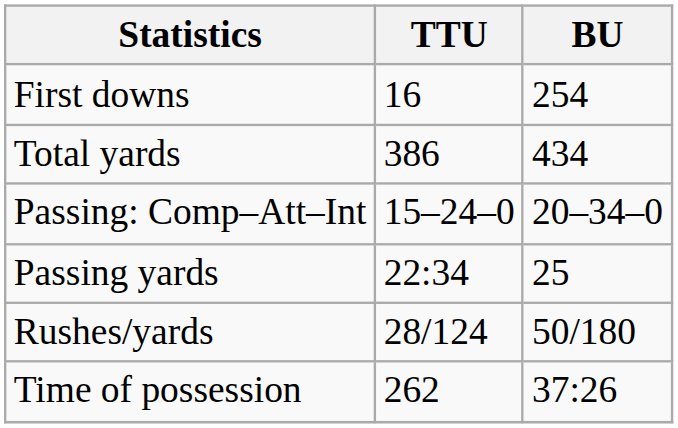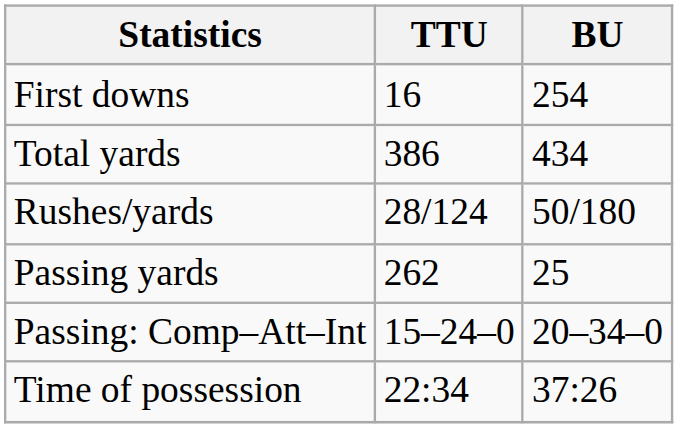rows swapped: (114, 331) <-> (190, 212)
(426, 272) 22:34 -> (412, 272) 262
(412, 390) 262 -> (426, 390) 22:34
